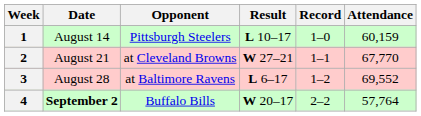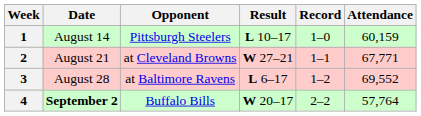(380, 57) 67,770 -> (380, 57) 67,771
